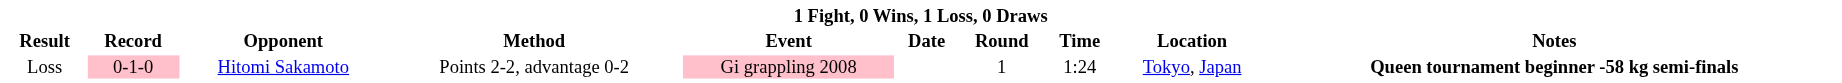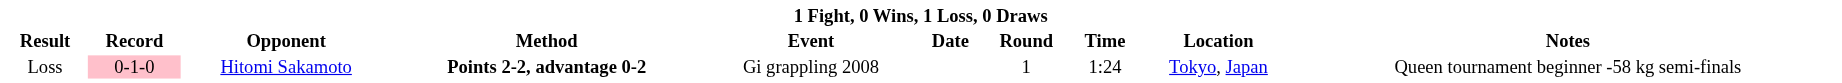(534, 66) normal -> (547, 66) bold
(789, 66) pink background -> (811, 66) no background
(1554, 66) bold -> (1568, 66) normal
